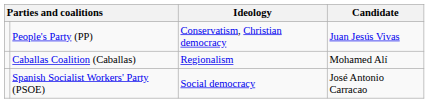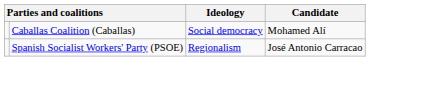- row: (53, 36)
(207, 60) Regionalism -> (225, 30) Social democracy
(218, 83) Social democracy -> (214, 47) Regionalism
